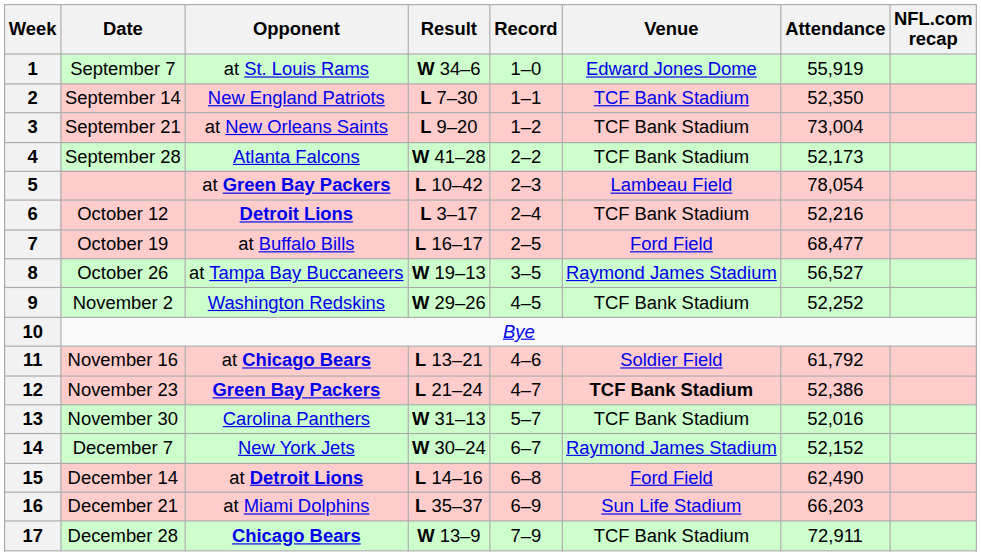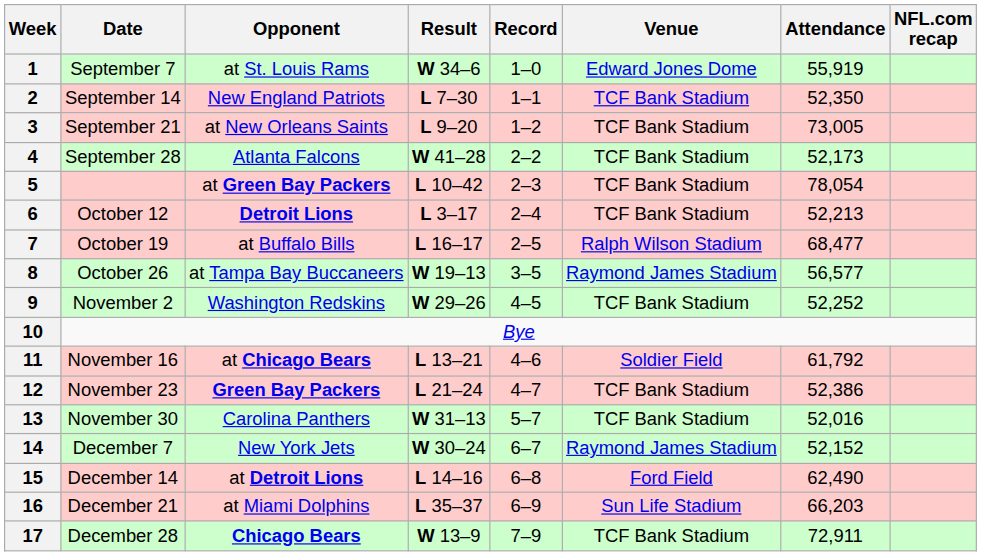(835, 127) 73,004 -> (835, 127) 73,005
(671, 185) Lambeau Field -> (671, 185) TCF Bank Stadium
(835, 214) 52,216 -> (835, 214) 52,213
(671, 244) Ford Field -> (671, 244) Ralph Wilson Stadium
(835, 273) 56,527 -> (835, 273) 56,577
(671, 389) bold -> (671, 389) normal
